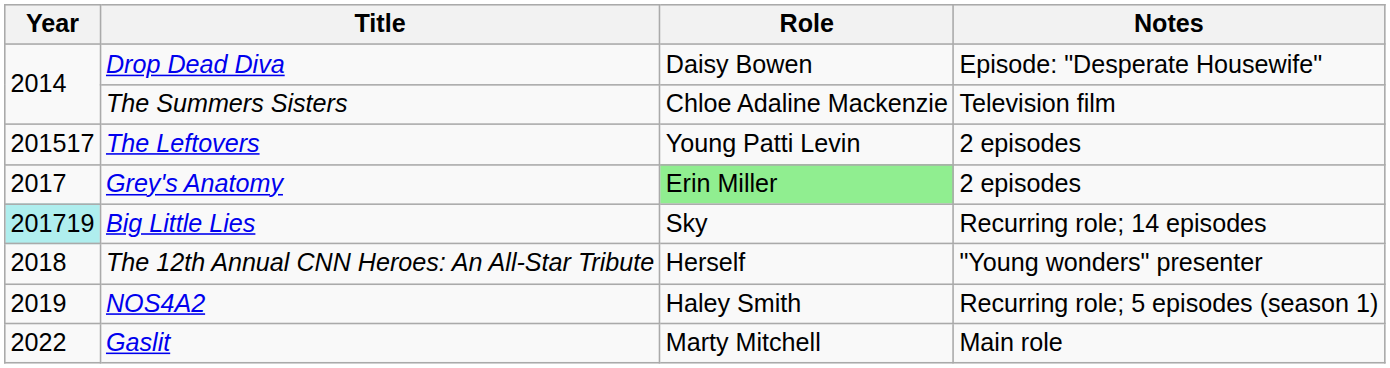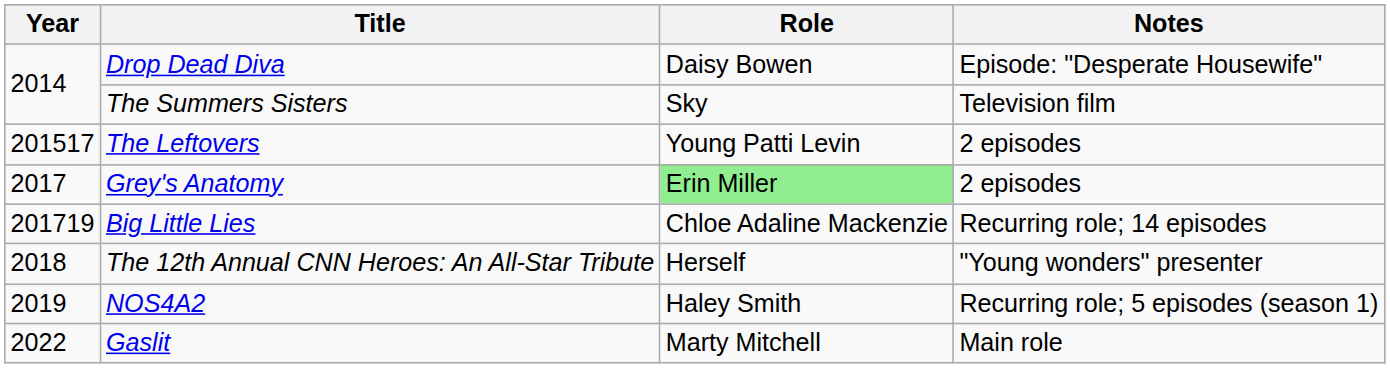(807, 104) Chloe Adaline Mackenzie -> (687, 104) Sky
(52, 223) paleturquoise background -> (52, 223) no background
(687, 223) Sky -> (807, 223) Chloe Adaline Mackenzie
